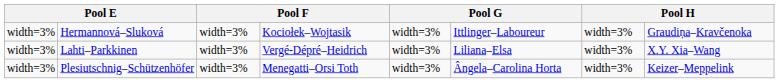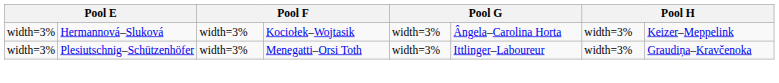(499, 31) Ittlinger–Laboureur -> (508, 31) Ângela–Carolina Horta
(700, 31) Graudiņa–Kravčenoka -> (691, 31) Keizer–Meppelink
- row: (99, 50)
(508, 68) Ângela–Carolina Horta -> (499, 50) Ittlinger–Laboureur
(691, 68) Keizer–Meppelink -> (700, 50) Graudiņa–Kravčenoka
